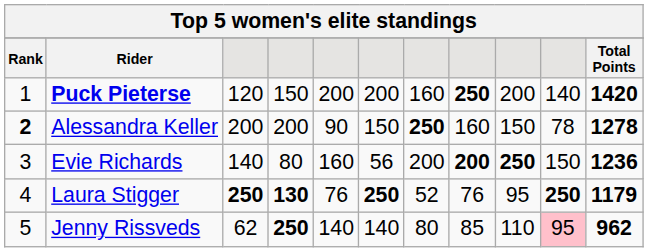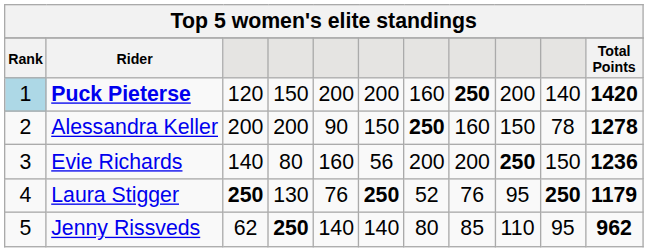(25, 94) no background -> (25, 94) lightblue background
(25, 127) bold -> (25, 127) normal
(472, 161) bold -> (472, 161) normal
(291, 195) bold -> (291, 195) normal
(563, 229) pink background -> (563, 229) no background
